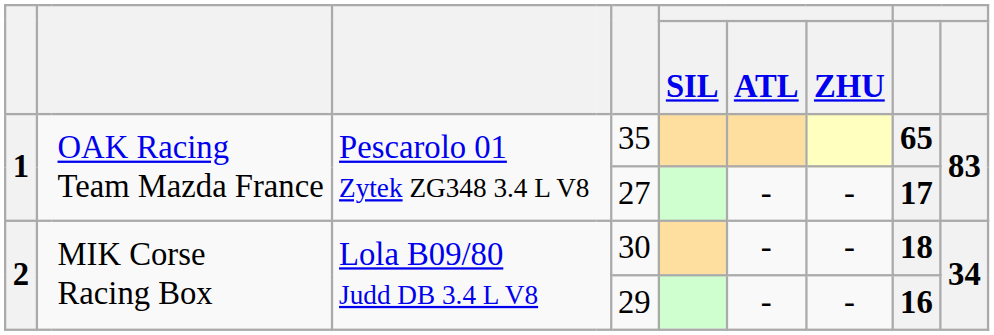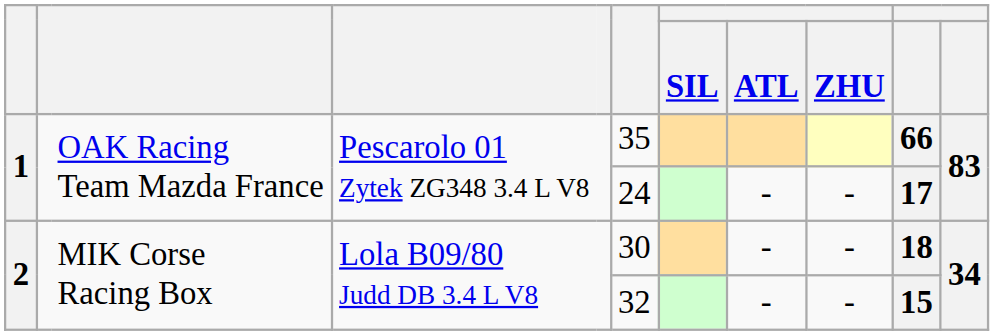(916, 139) 65 -> (916, 139) 66
(634, 193) 27 -> (634, 193) 24
(634, 301) 29 -> (634, 301) 32
(916, 301) 16 -> (916, 301) 15
